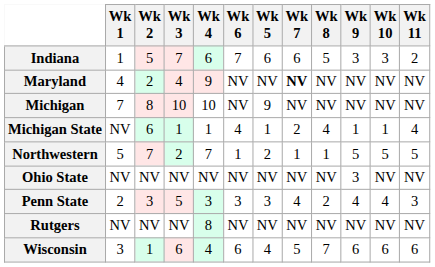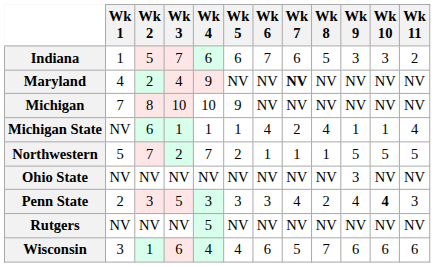columns swapped: (267, 25) <-> (238, 25)
(385, 201) normal -> (385, 201) bold
(208, 225) 8 -> (208, 225) 5
